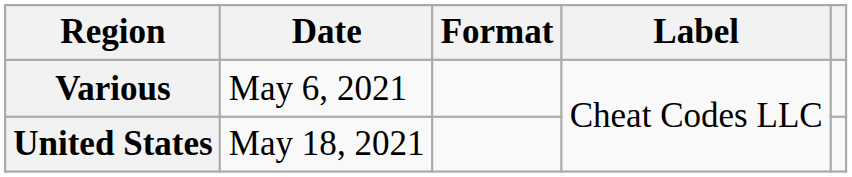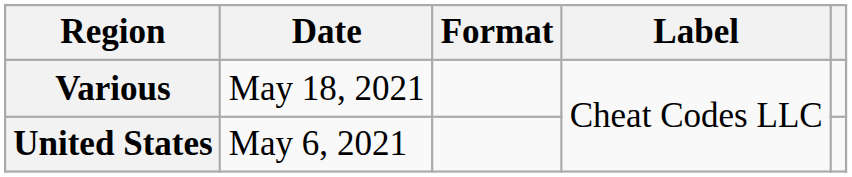(318, 87) May 6, 2021 -> (327, 87) May 18, 2021
(327, 143) May 18, 2021 -> (318, 143) May 6, 2021
